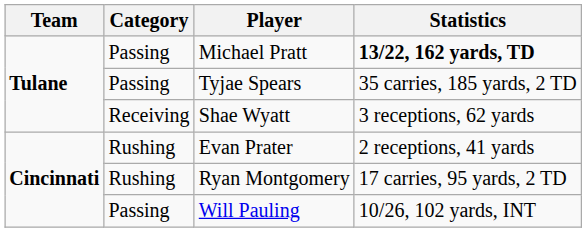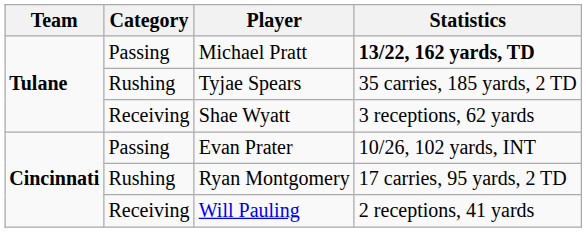(139, 83) Passing -> (142, 83) Rushing
(142, 147) Rushing -> (139, 147) Passing
(447, 147) 2 receptions, 41 yards -> (447, 147) 10/26, 102 yards, INT
(139, 210) Passing -> (149, 210) Receiving
(447, 210) 10/26, 102 yards, INT -> (447, 210) 2 receptions, 41 yards
